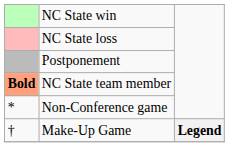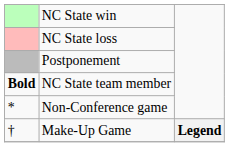(22, 84) lightsalmon background -> (22, 84) no background
